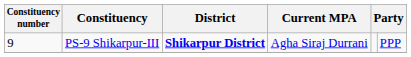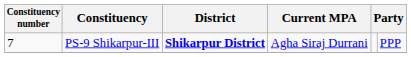(10, 42) 9 -> (10, 42) 7
